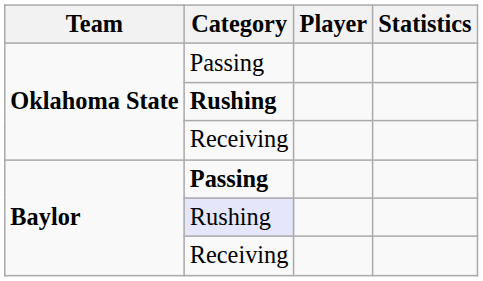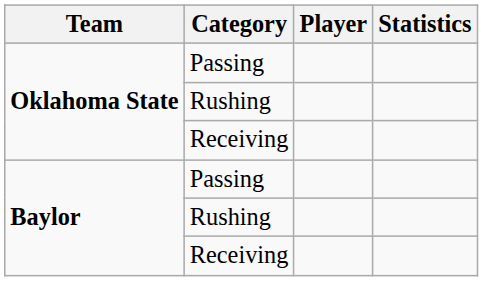(233, 101) bold -> (230, 101) normal
(229, 178) bold -> (227, 178) normal
(230, 216) lavender background -> (230, 216) no background
